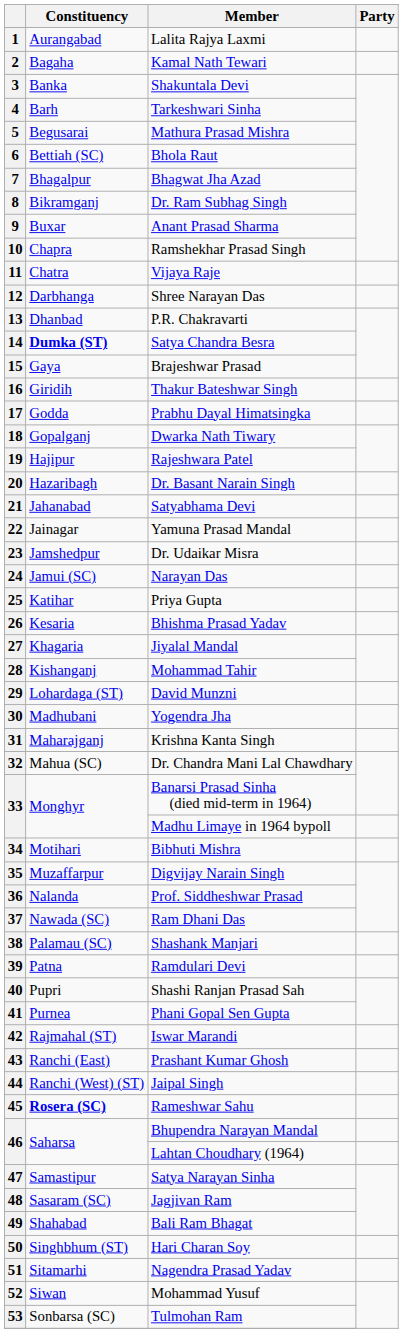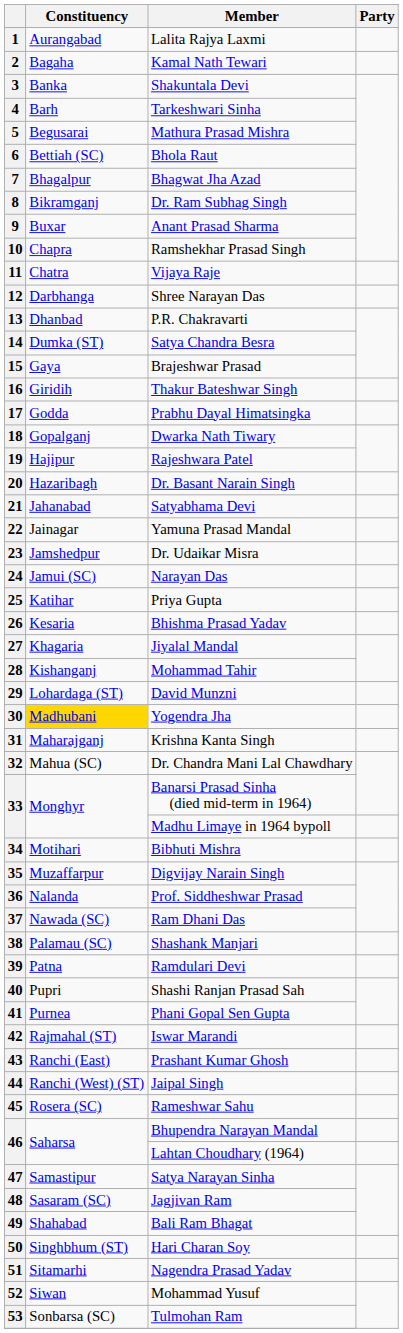(68, 343) bold -> (66, 343) normal
(63, 716) no background -> (63, 716) gold background
(68, 1106) bold -> (66, 1106) normal
